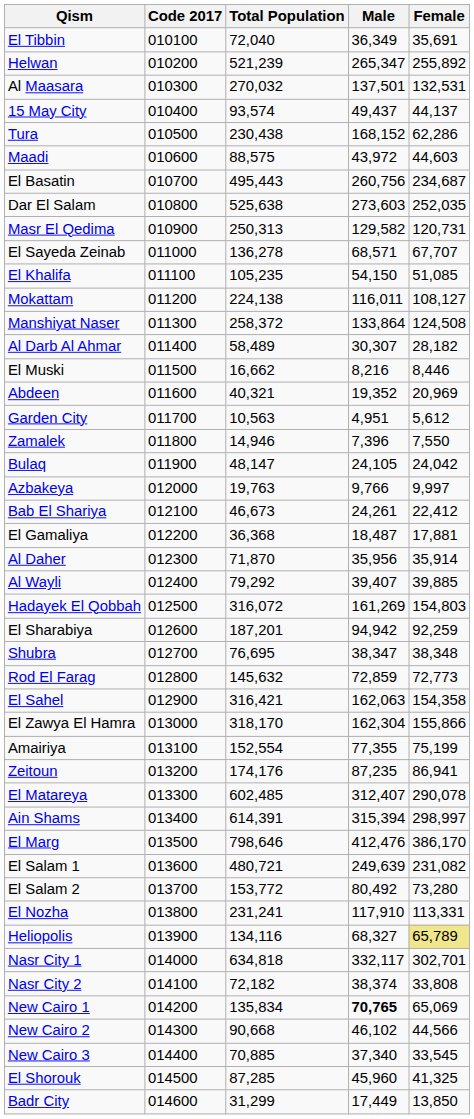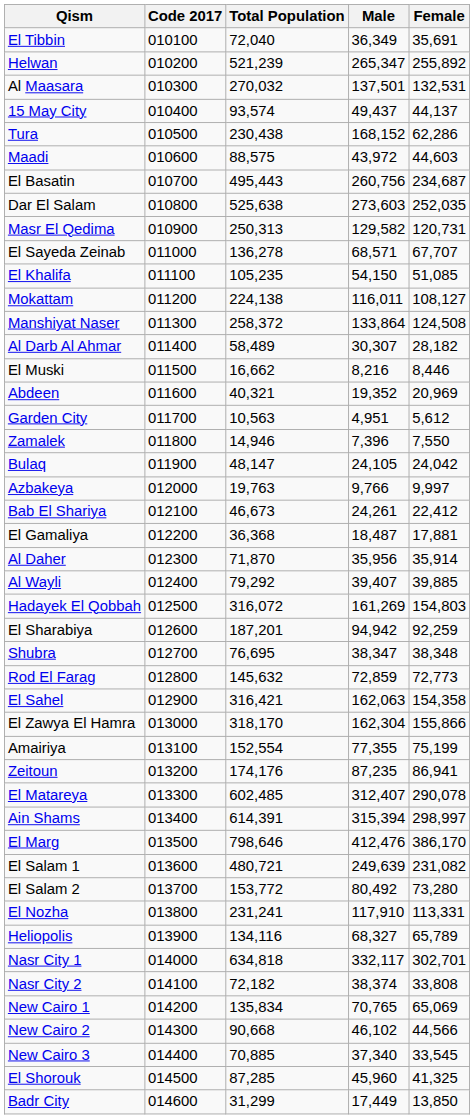(435, 936) khaki background -> (435, 936) no background
(374, 1007) bold -> (374, 1007) normal
